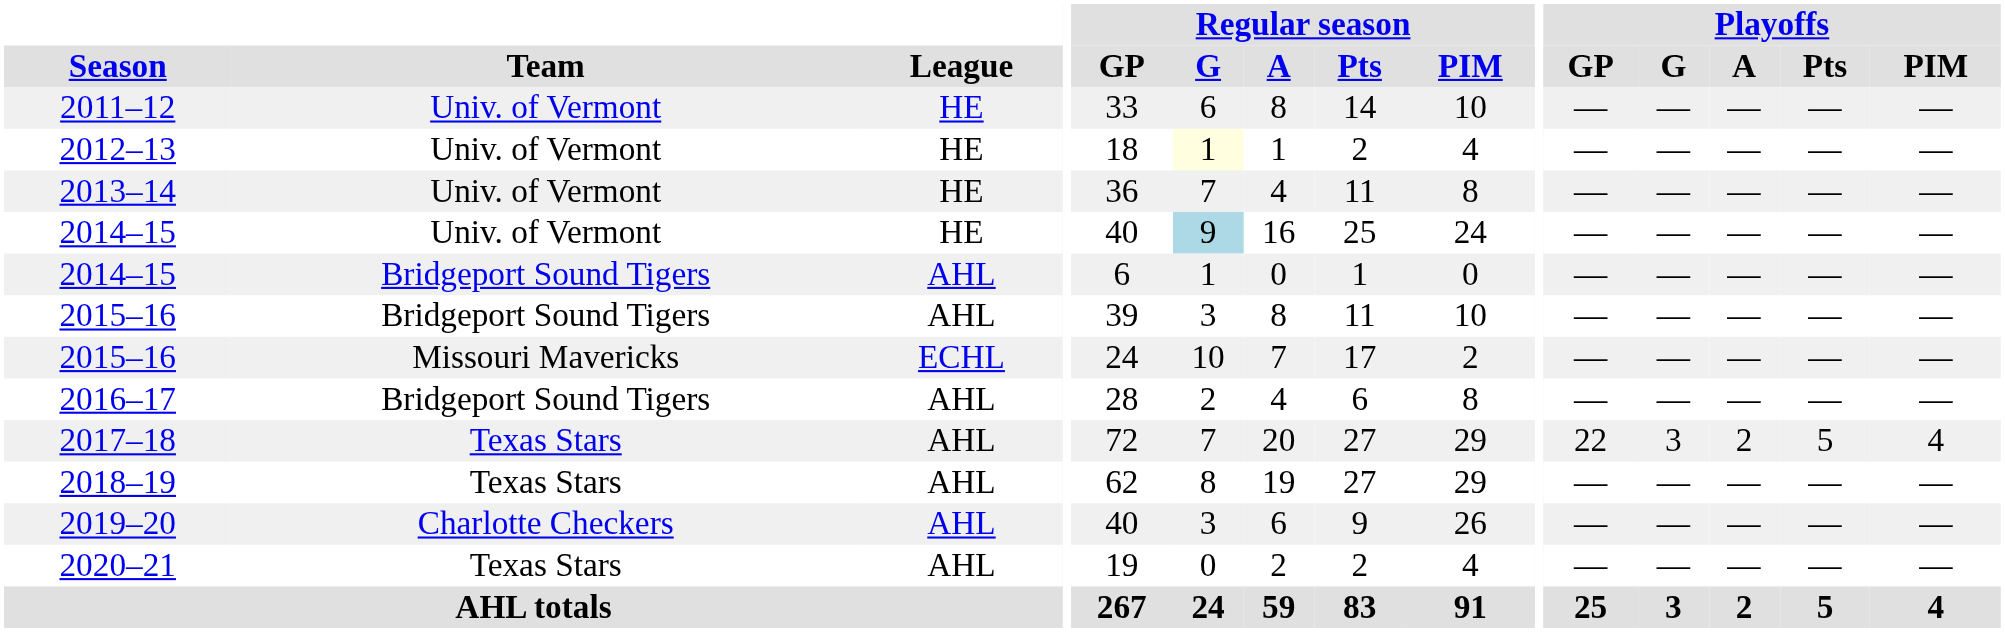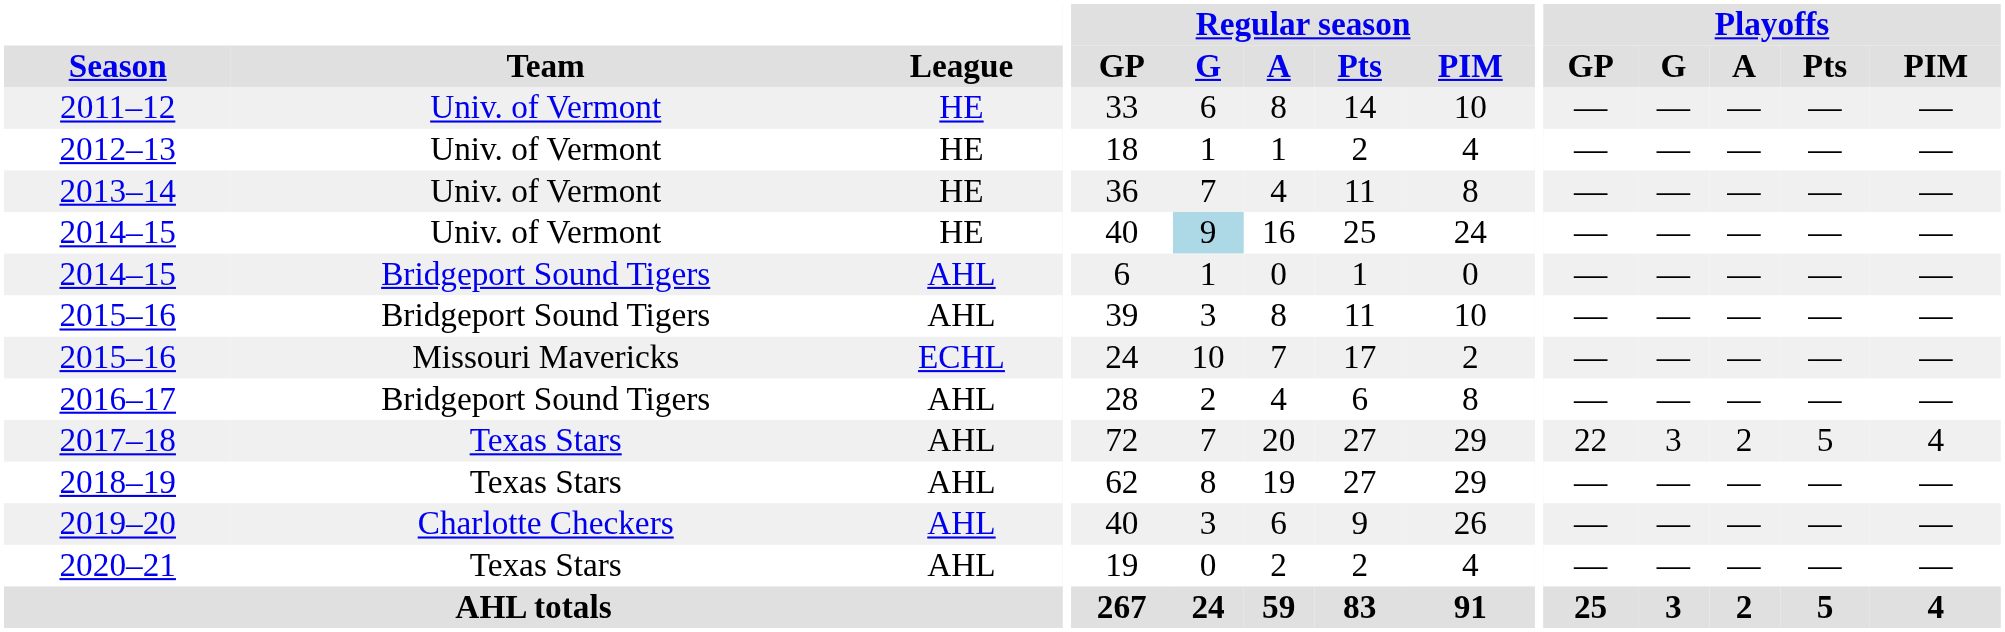(1208, 149) lightyellow background -> (1208, 149) no background
